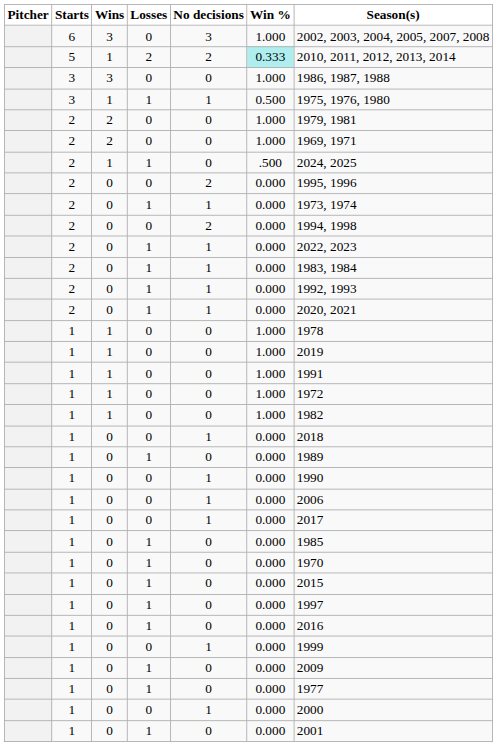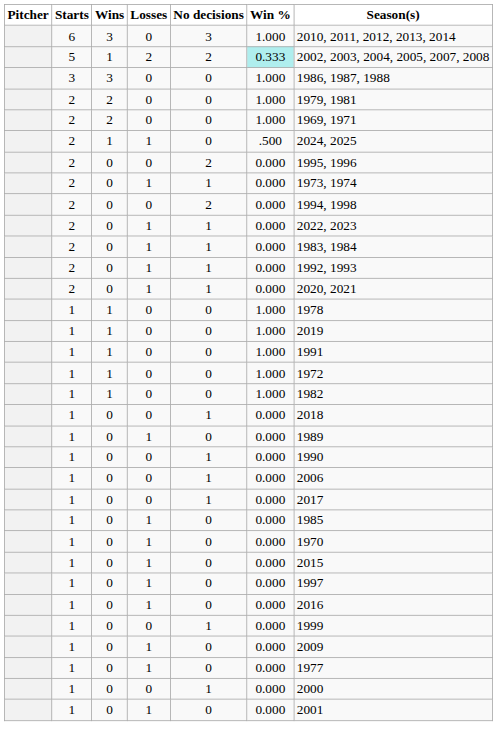(393, 36) 2002, 2003, 2004, 2005, 2007, 2008 -> (376, 36) 2010, 2011, 2012, 2013, 2014
(376, 57) 2010, 2011, 2012, 2013, 2014 -> (393, 57) 2002, 2003, 2004, 2005, 2007, 2008
- row: (72, 99)
